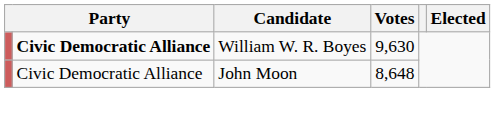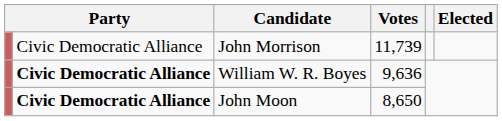+ row: (269, 45)
(395, 45) 9,630 -> (402, 73) 9,636
(110, 73) normal -> (113, 101) bold
(395, 73) 8,648 -> (402, 101) 8,650
